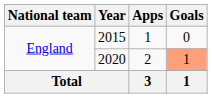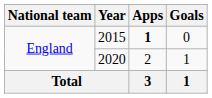(148, 37) normal -> (148, 37) bold
(187, 59) lightsalmon background -> (187, 59) no background
